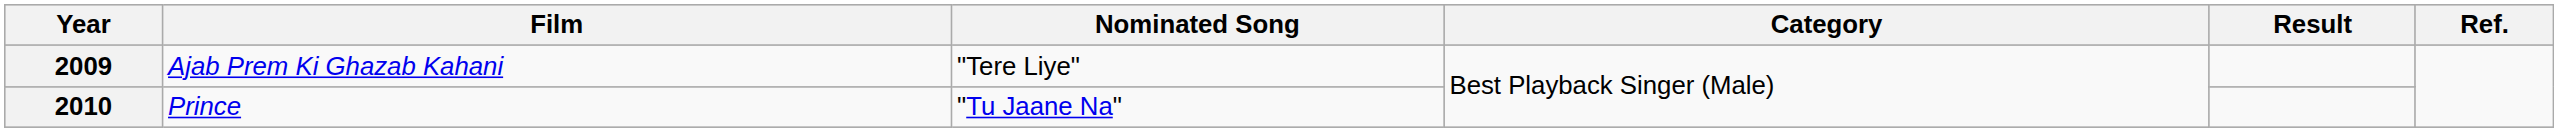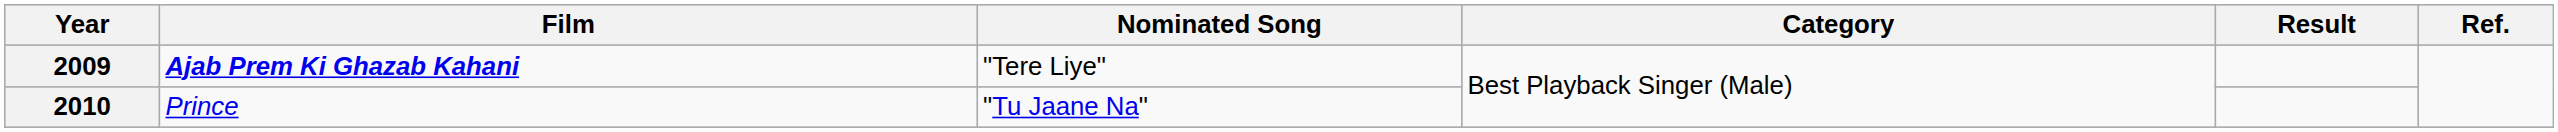(336, 65) normal -> (342, 65) bold
